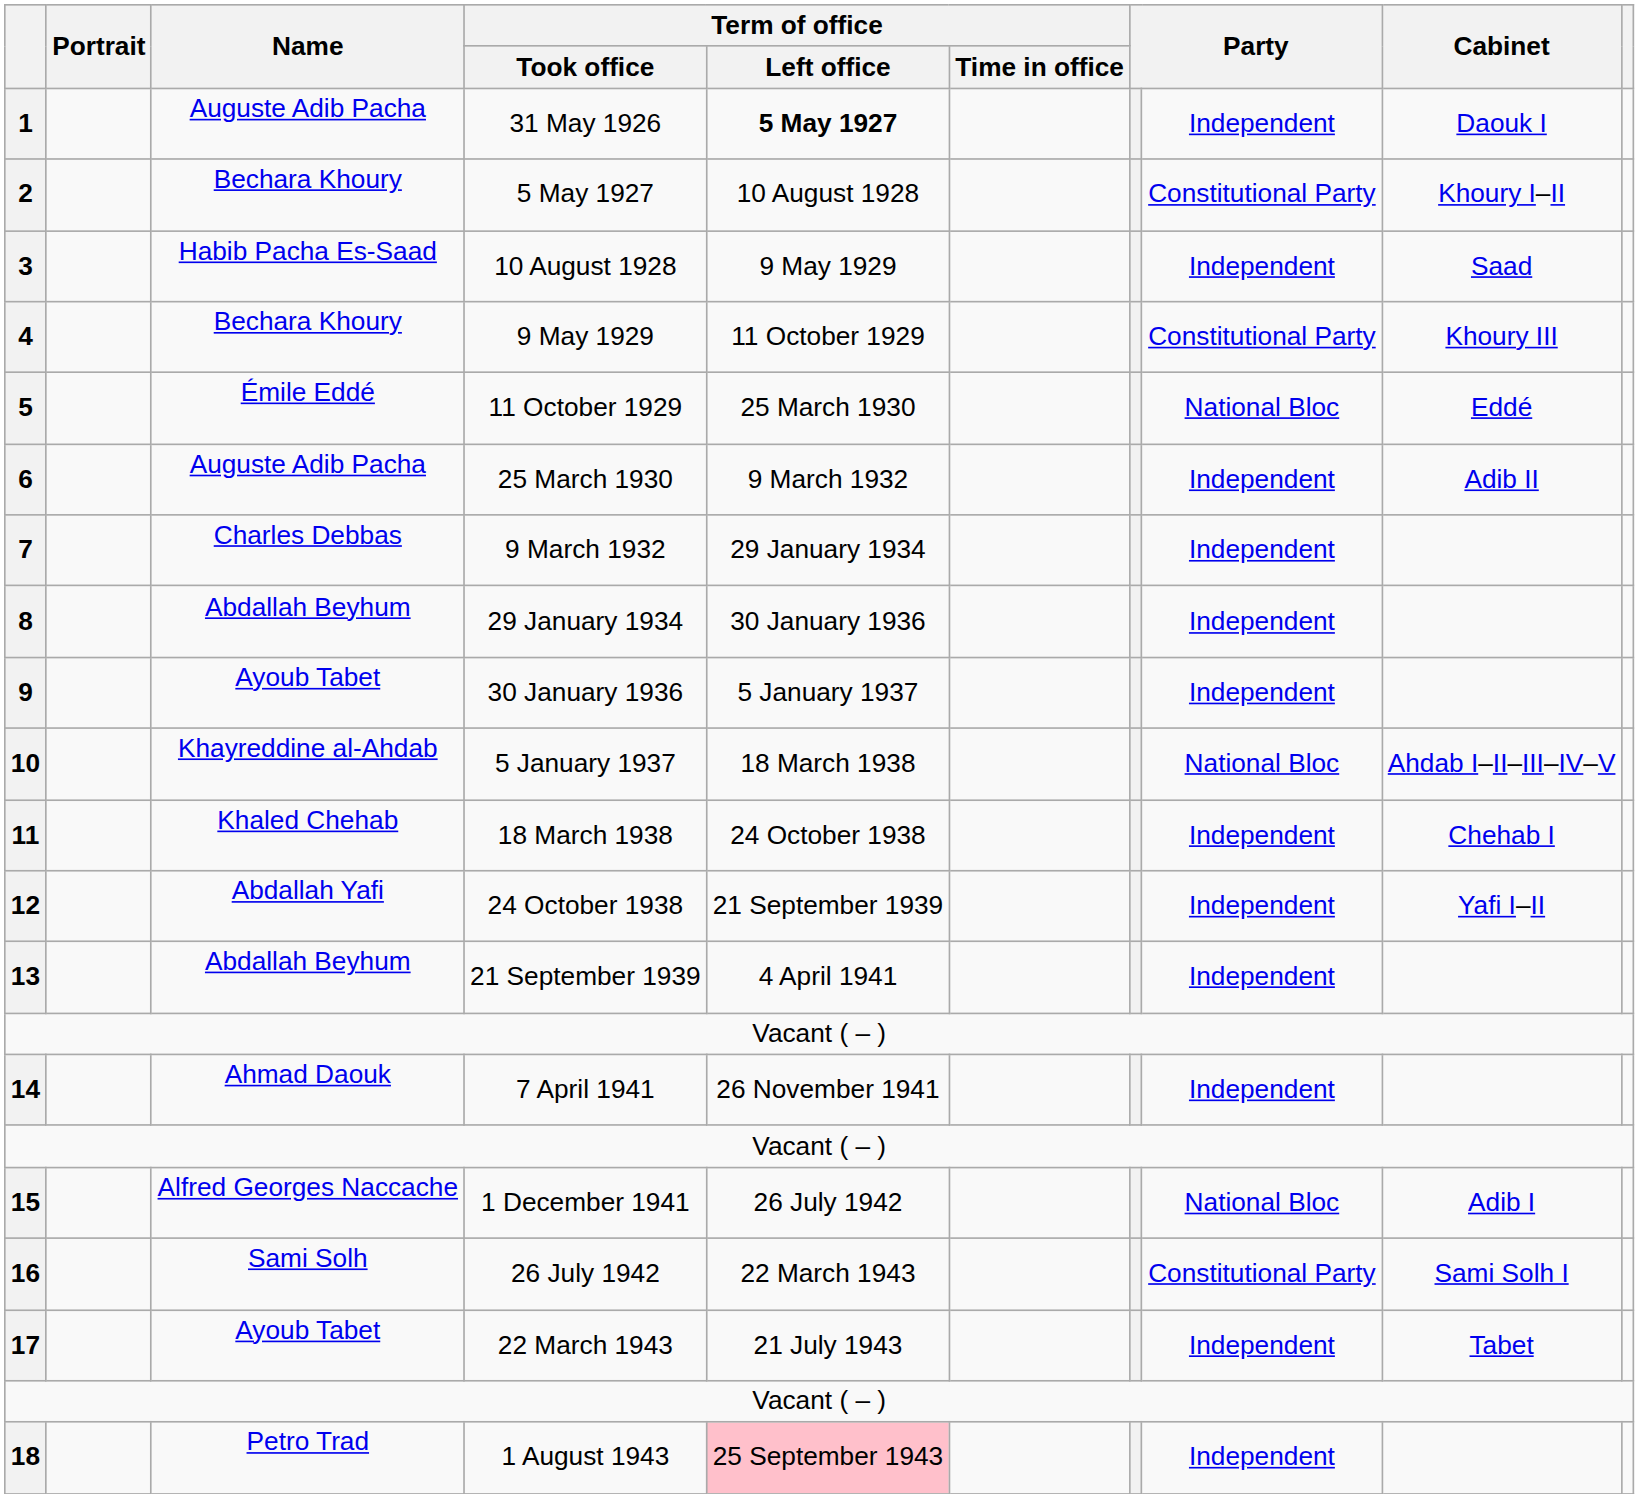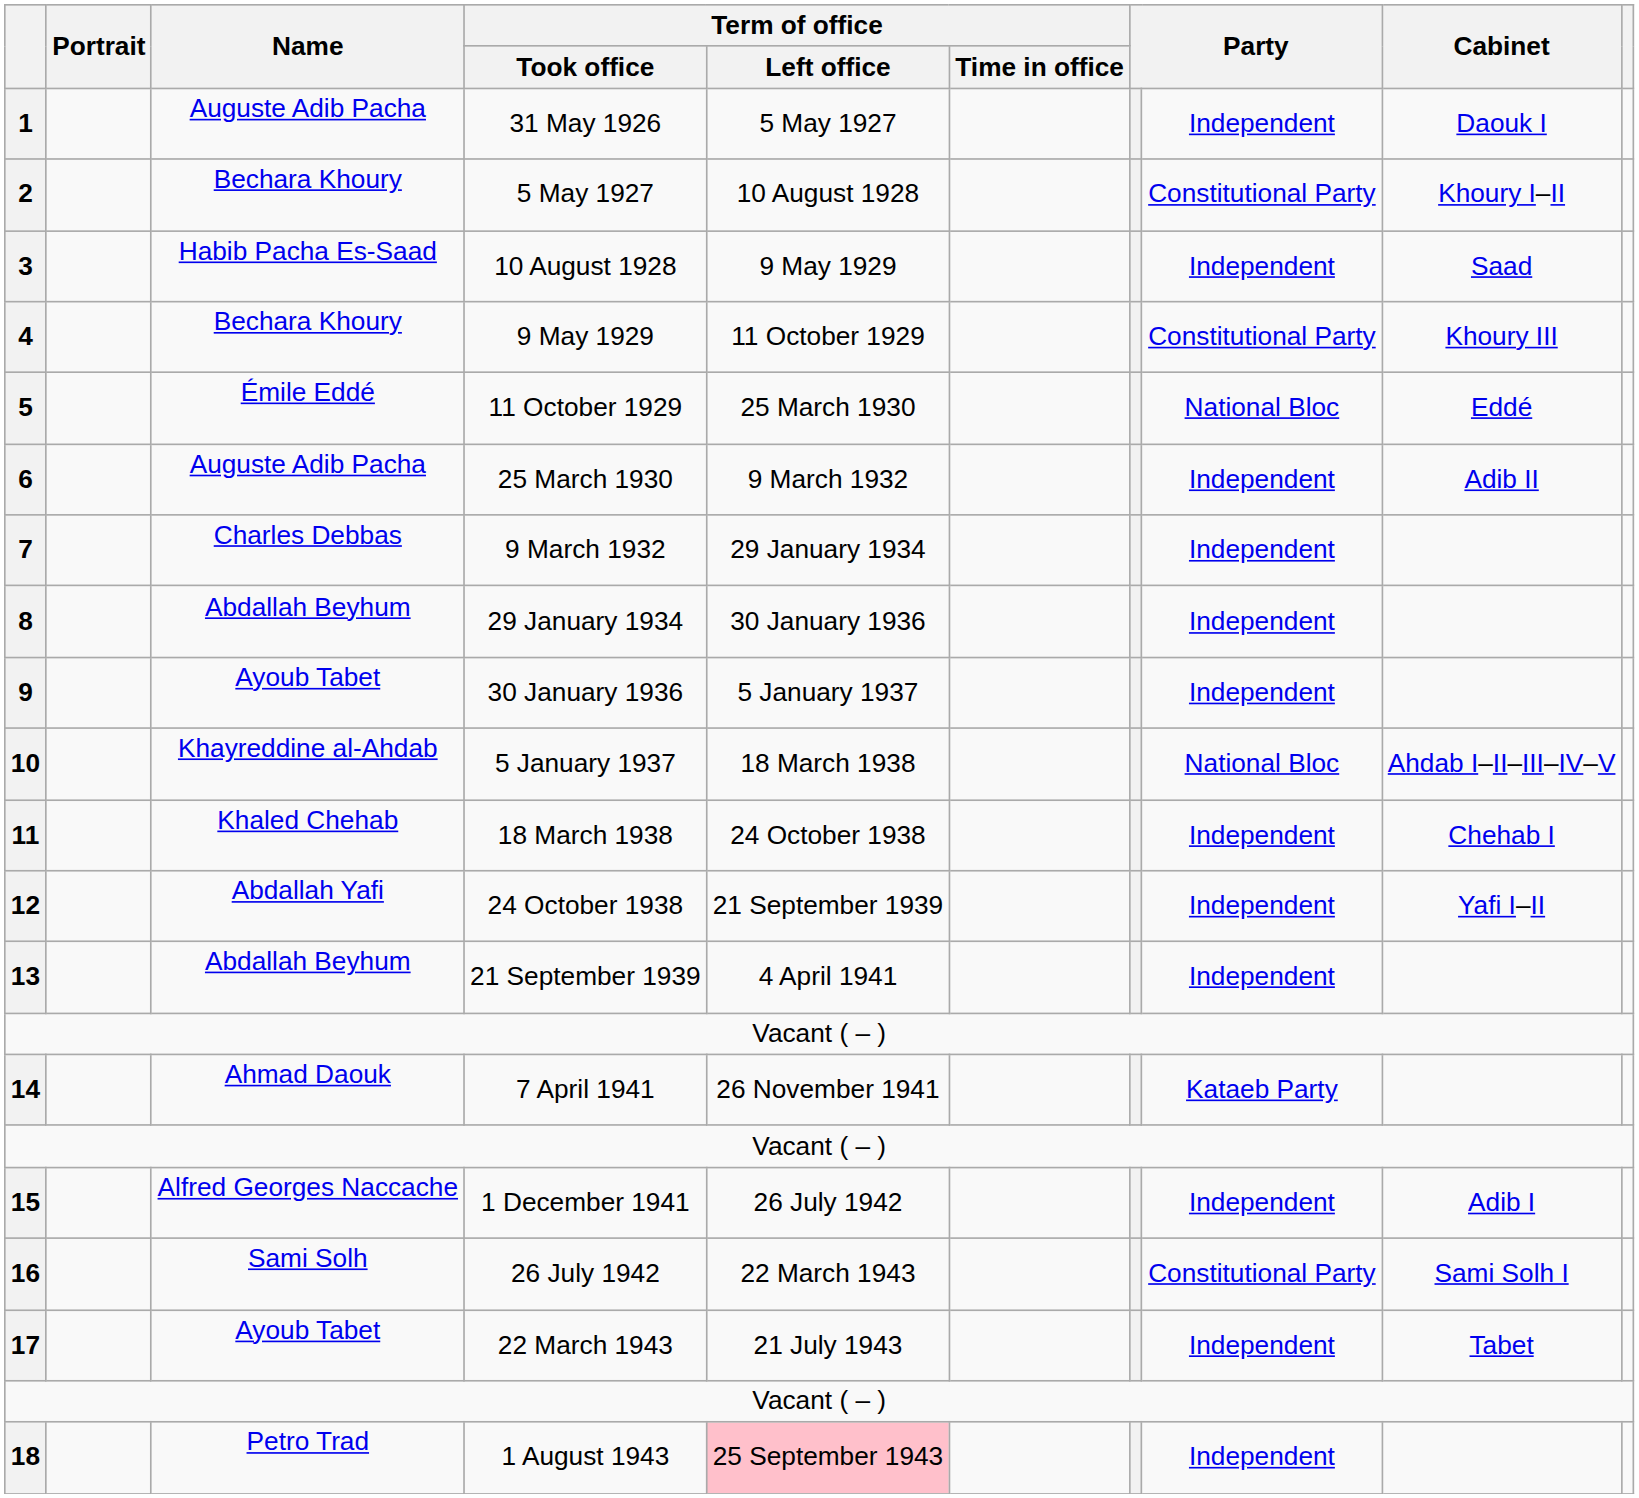(828, 123) bold -> (828, 123) normal
(1262, 1089) Independent -> (1262, 1089) Kataeb Party
(1262, 1202) National Bloc -> (1262, 1202) Independent
